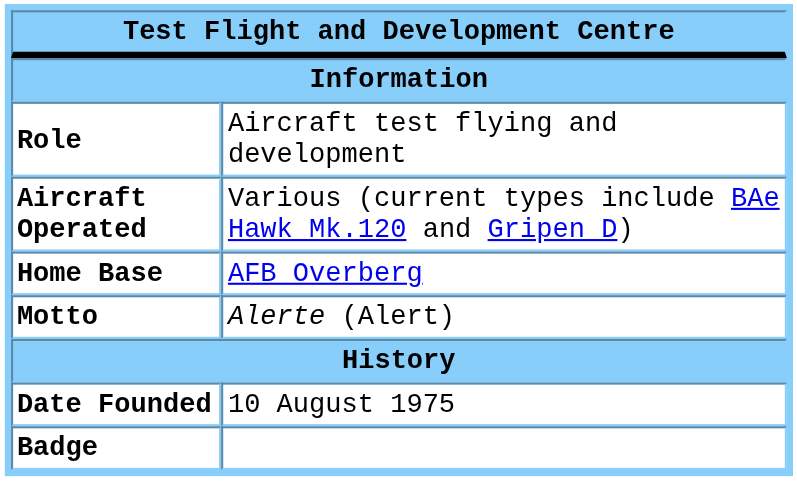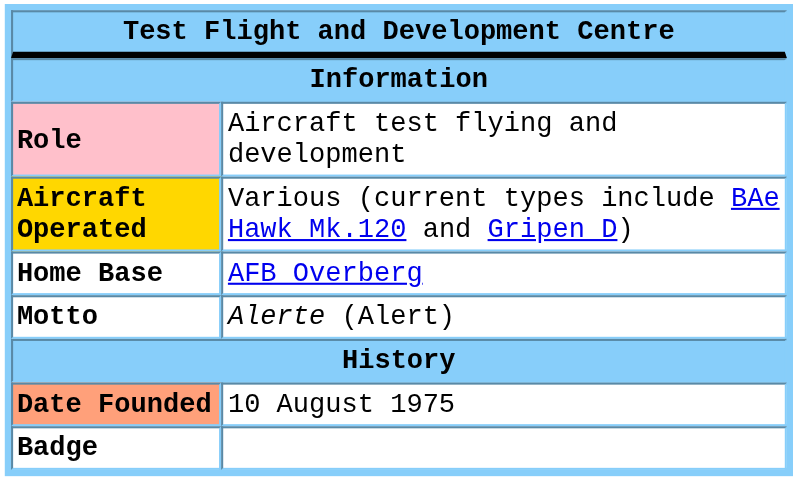(49, 139) no background -> (49, 139) pink background
(82, 214) no background -> (82, 214) gold background
(114, 404) no background -> (114, 404) lightsalmon background
